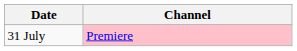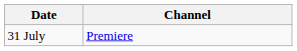(110, 35) pink background -> (110, 35) no background
